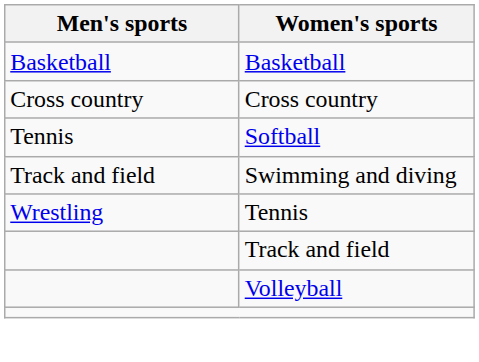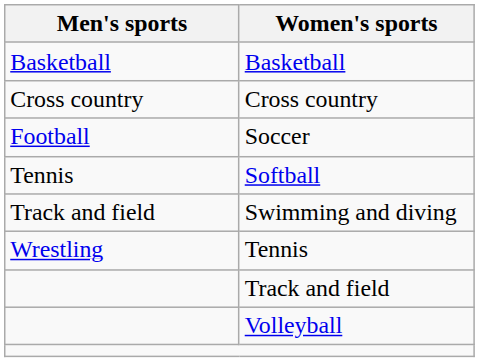+ row: (277, 136)
